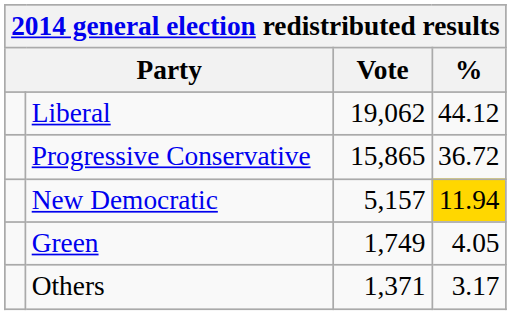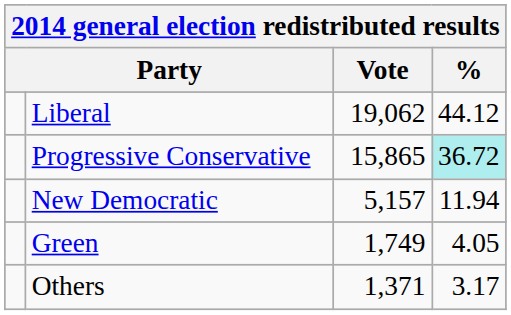(469, 156) no background -> (469, 156) paleturquoise background
(469, 199) gold background -> (469, 199) no background
